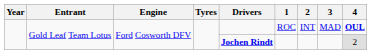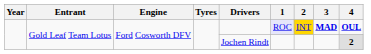(286, 27) no background -> (282, 27) lavender background
(308, 27) no background -> (304, 27) gold background
(330, 27) normal -> (326, 27) bold
(247, 42) bold -> (245, 42) normal
(355, 42) normal -> (351, 42) bold
